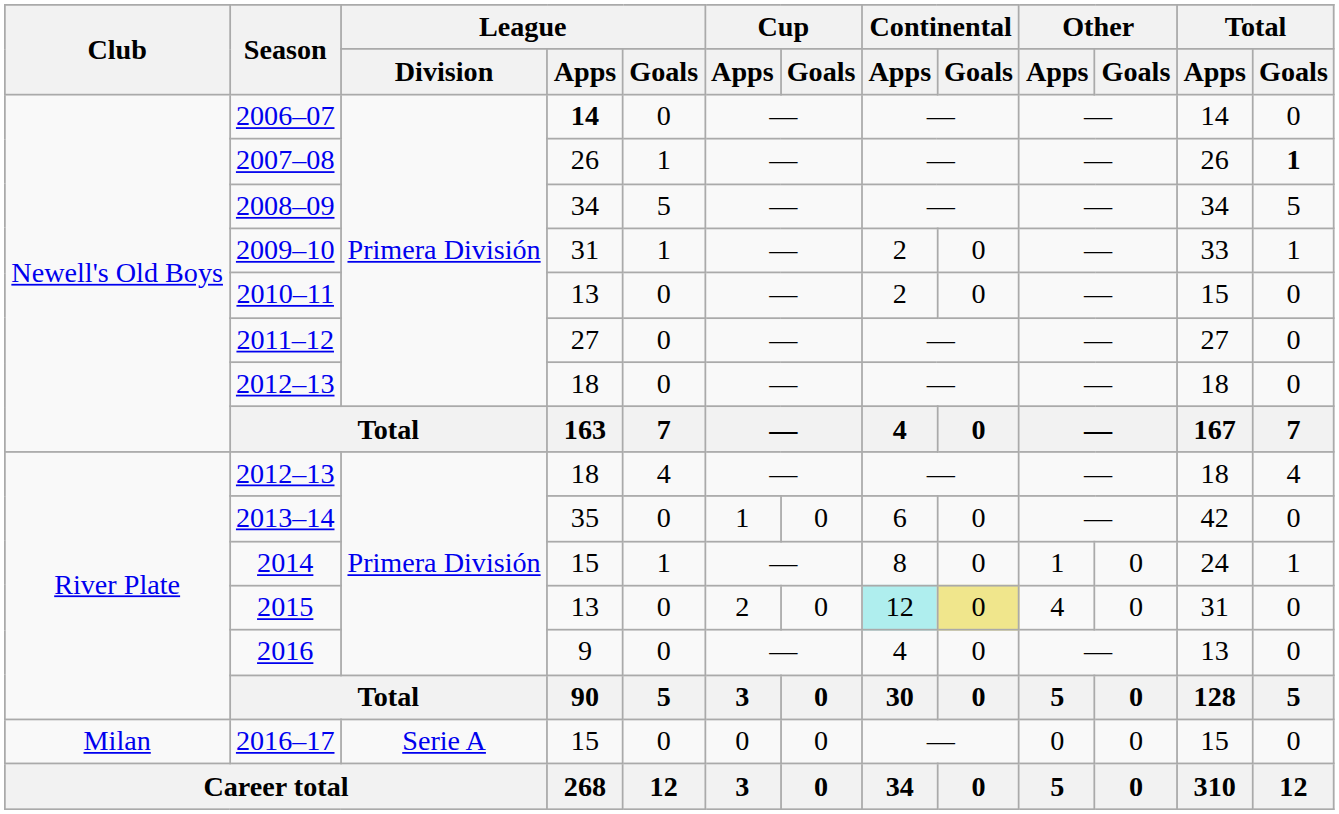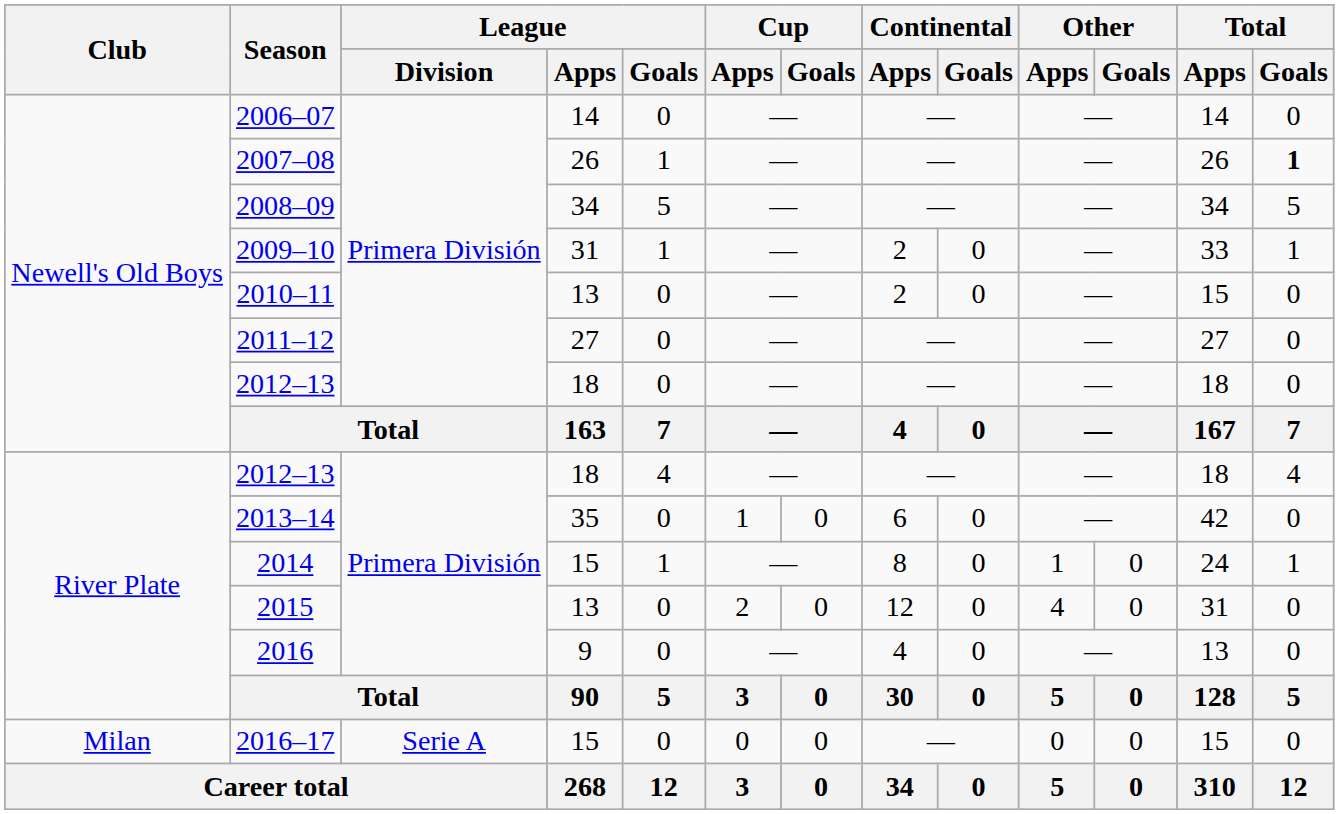(585, 116) bold -> (585, 116) normal
(900, 607) paleturquoise background -> (900, 607) no background
(979, 607) khaki background -> (979, 607) no background
